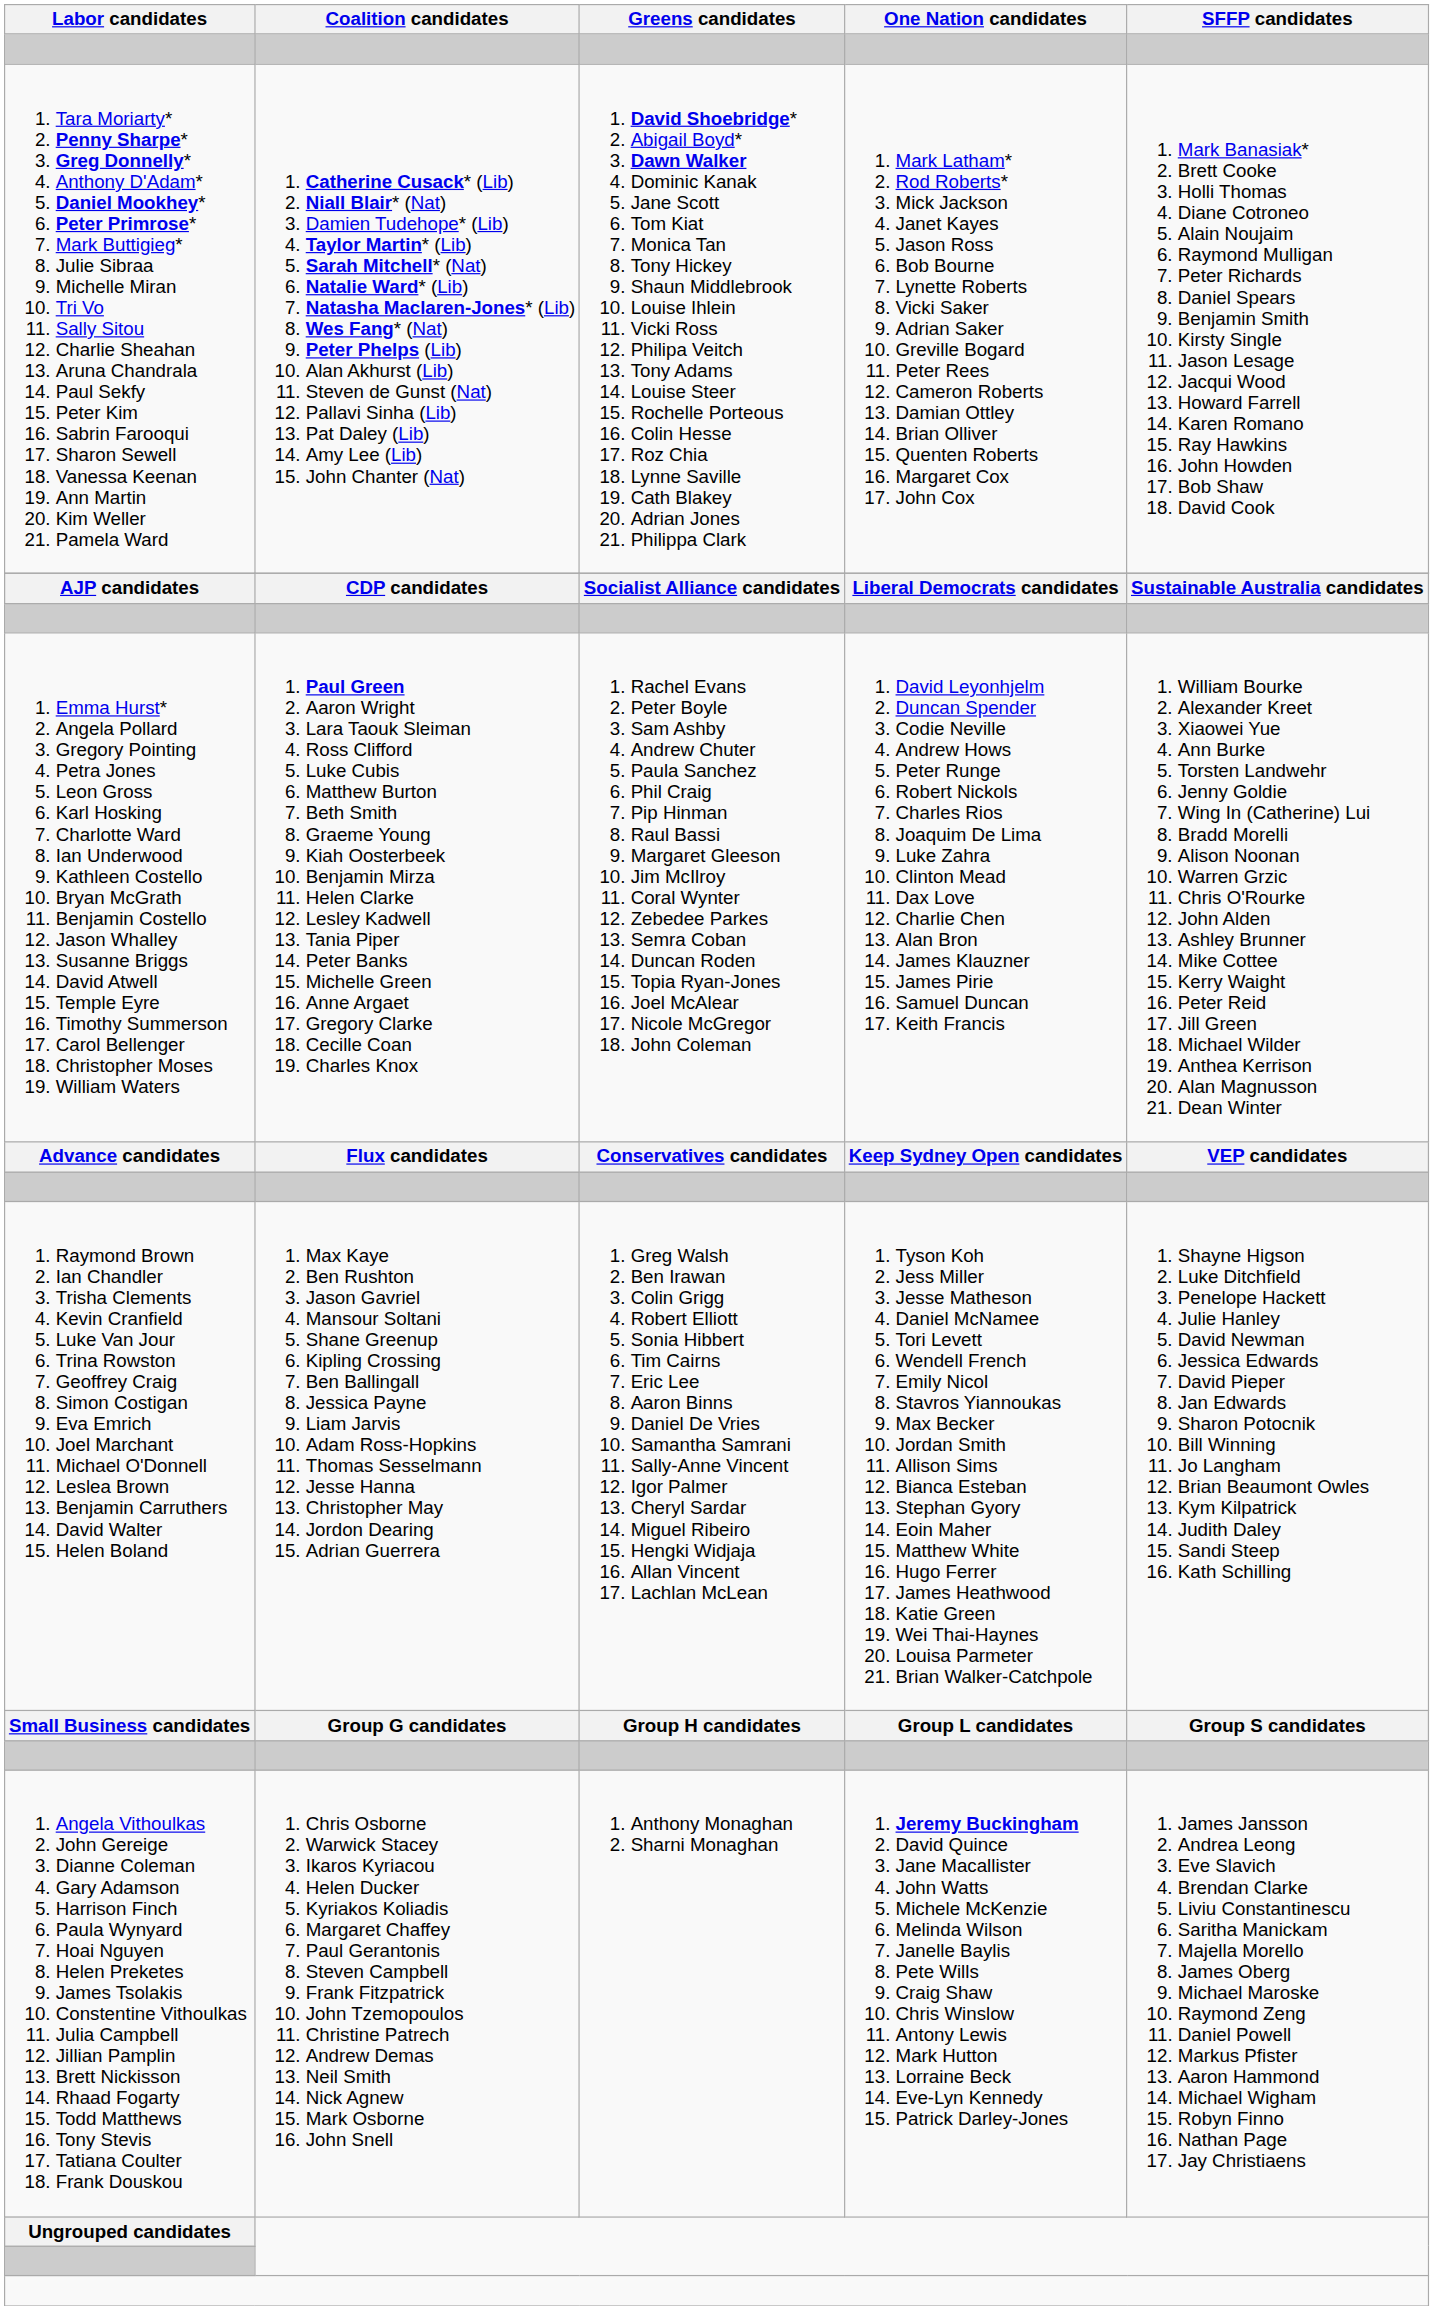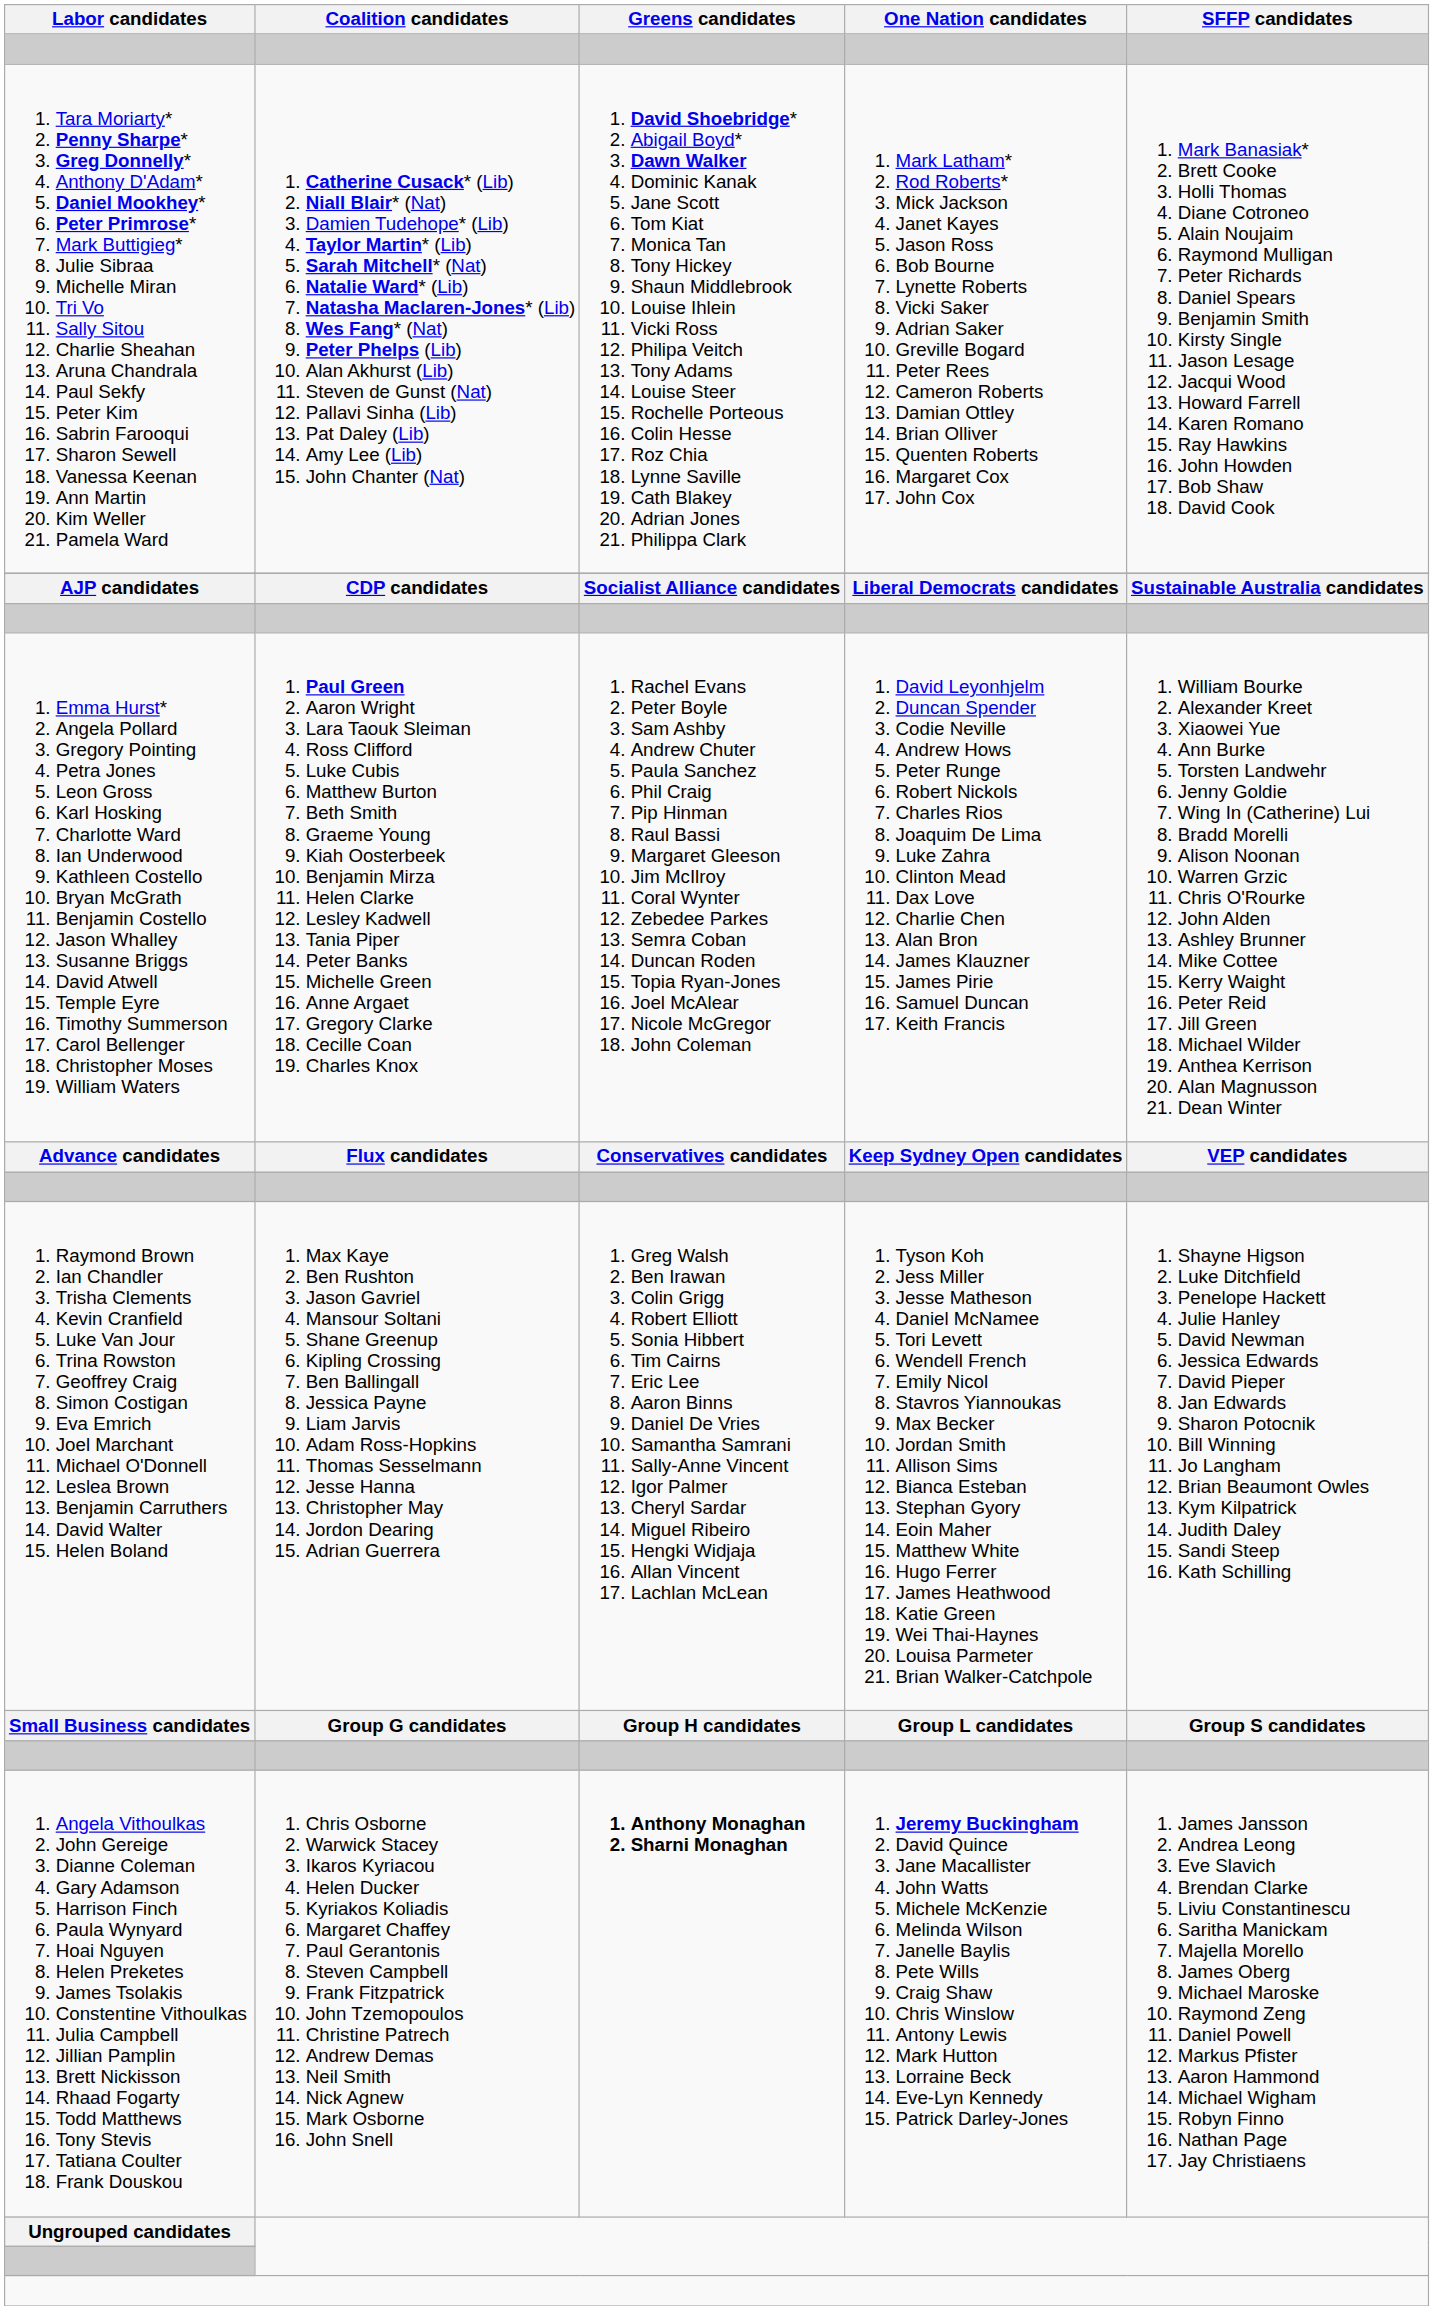(712, 1835) normal -> (712, 1835) bold
